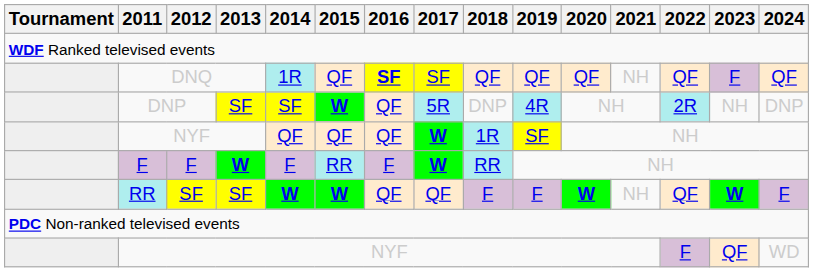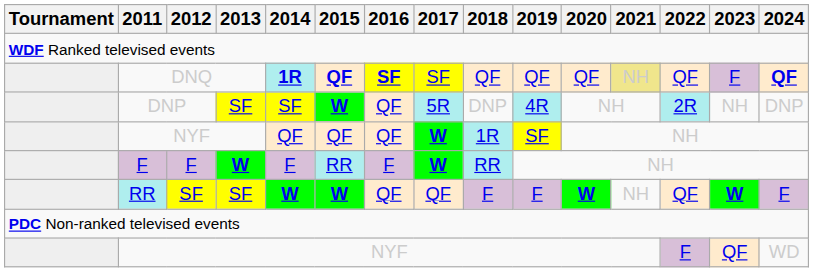(290, 77) normal -> (290, 77) bold
(339, 77) normal -> (339, 77) bold
(636, 77) no background -> (636, 77) khaki background
(784, 77) normal -> (784, 77) bold
